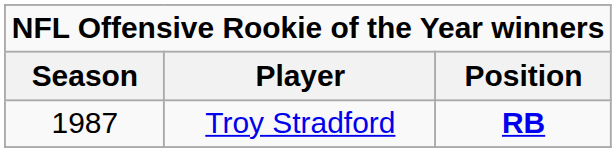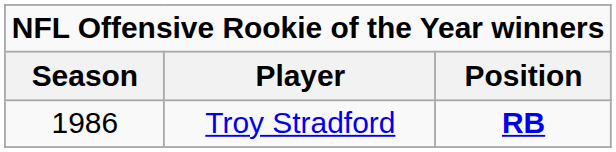(85, 123) 1987 -> (85, 123) 1986
